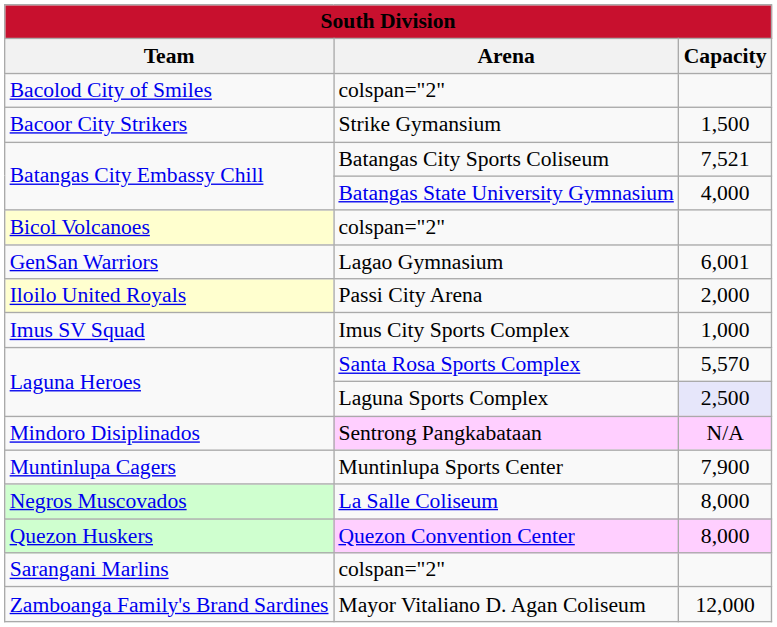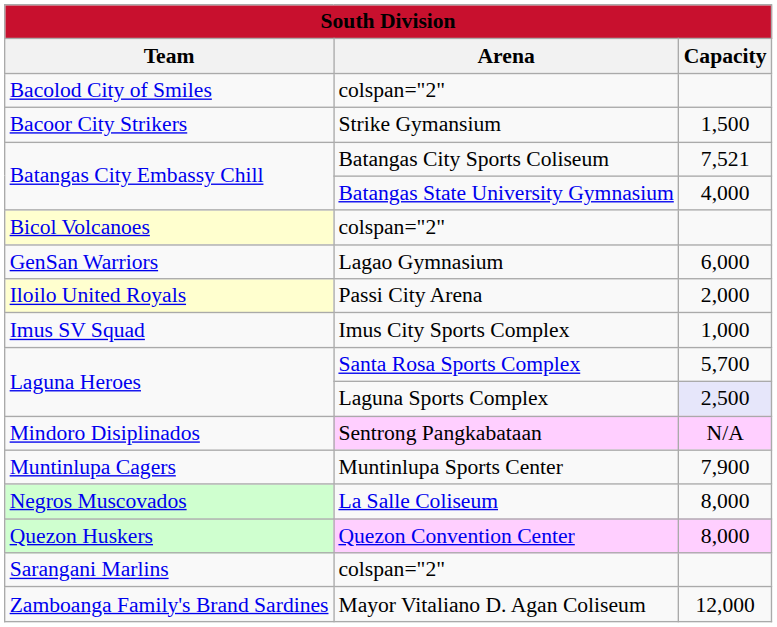(725, 261) 6,001 -> (725, 261) 6,000
(725, 364) 5,570 -> (725, 364) 5,700
